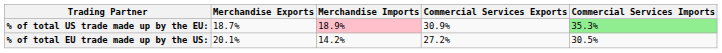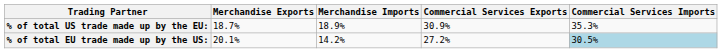(332, 26) pink background -> (332, 26) no background
(585, 26) lightgreen background -> (585, 26) no background
(585, 40) no background -> (585, 40) lightblue background
